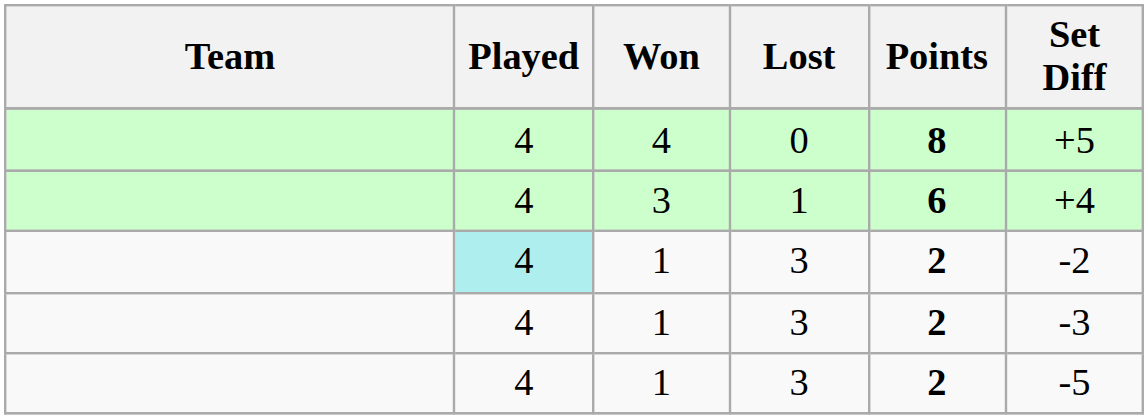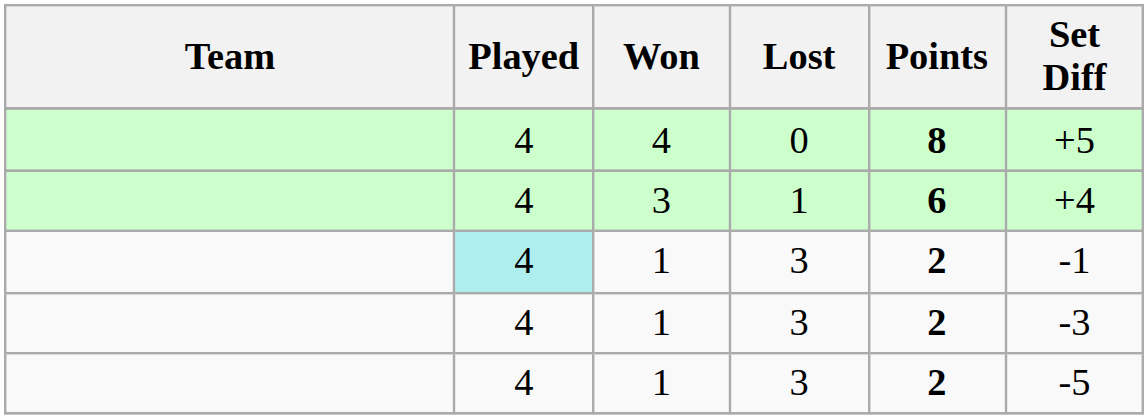(1075, 260) -2 -> (1075, 260) -1
